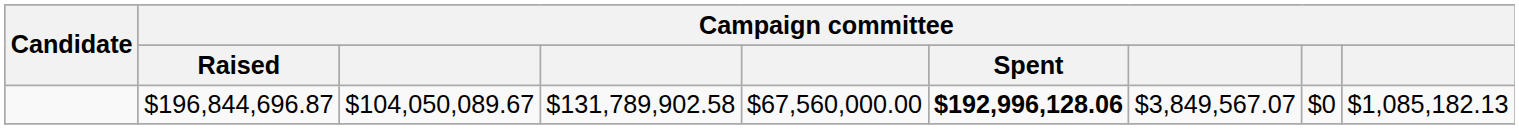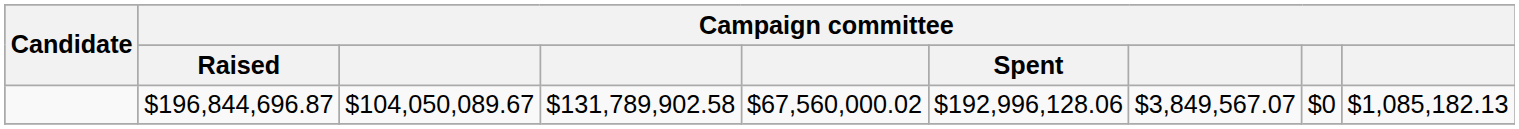(835, 105) $67,560,000.00 -> (835, 105) $67,560,000.02
(1028, 105) bold -> (1028, 105) normal
